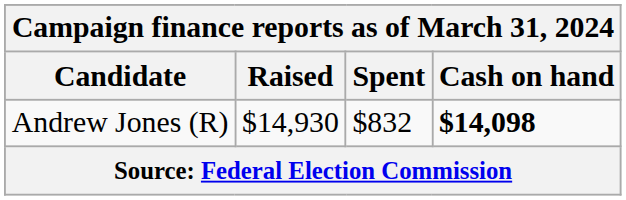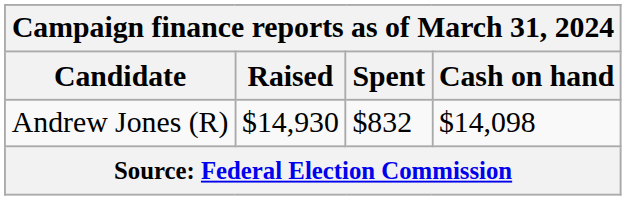(487, 122) bold -> (487, 122) normal
